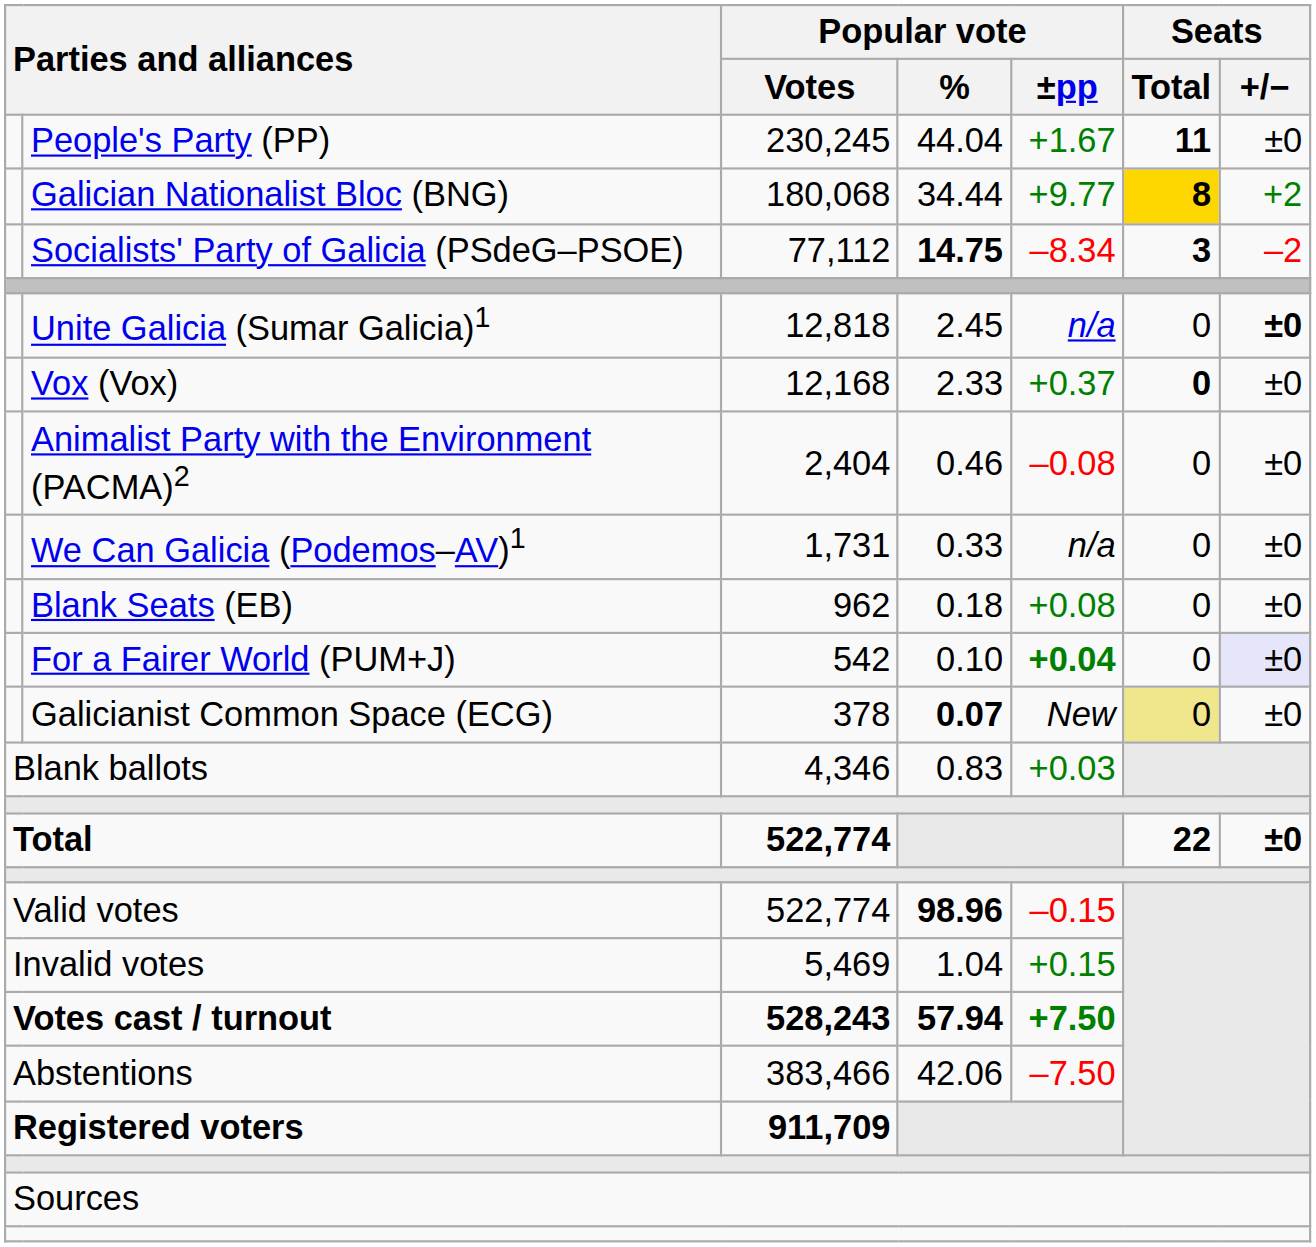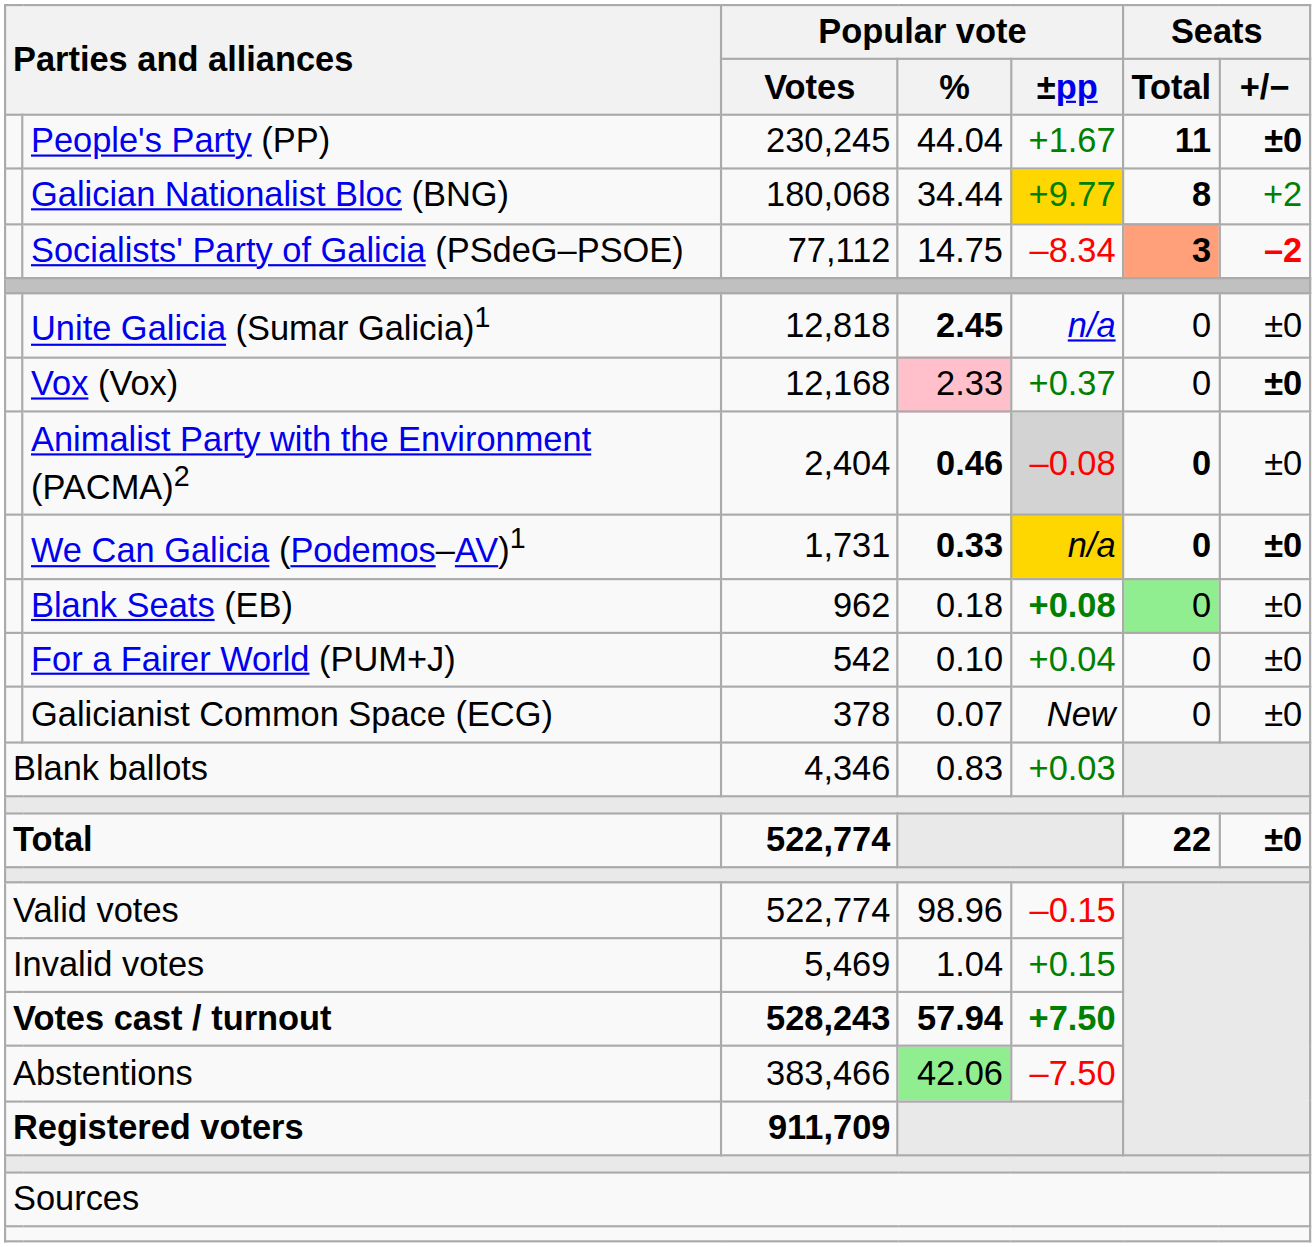(1283, 140) normal -> (1283, 140) bold
(1072, 195) no background -> (1072, 195) gold background
(1202, 195) gold background -> (1202, 195) no background
(960, 250) bold -> (960, 250) normal
(1202, 250) no background -> (1202, 250) lightsalmon background
(1283, 250) normal -> (1283, 250) bold
(970, 325) normal -> (970, 325) bold
(1283, 325) bold -> (1283, 325) normal
(970, 384) no background -> (970, 384) pink background
(1202, 384) bold -> (1202, 384) normal
(1283, 384) normal -> (1283, 384) bold
(970, 462) normal -> (970, 462) bold
(1073, 462) no background -> (1073, 462) lightgrey background
(1202, 462) normal -> (1202, 462) bold
(970, 546) normal -> (970, 546) bold
(1092, 546) no background -> (1092, 546) gold background
(1202, 546) normal -> (1202, 546) bold
(1283, 546) normal -> (1283, 546) bold
(1072, 605) normal -> (1072, 605) bold
(1202, 605) no background -> (1202, 605) lightgreen background
(1072, 659) bold -> (1072, 659) normal
(1283, 659) lavender background -> (1283, 659) no background
(970, 714) bold -> (970, 714) normal
(1202, 714) khaki background -> (1202, 714) no background
(960, 909) bold -> (960, 909) normal
(960, 1073) no background -> (960, 1073) lightgreen background
